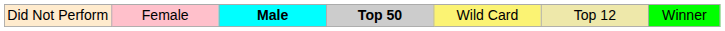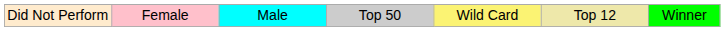(273, 15) bold -> (273, 15) normal
(380, 15) bold -> (380, 15) normal
